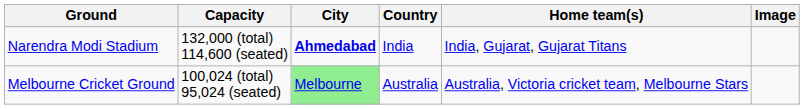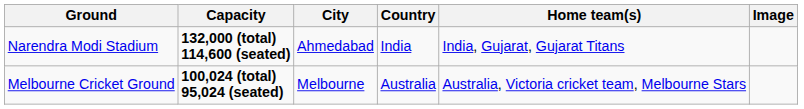(235, 46) normal -> (236, 46) bold
(335, 46) bold -> (336, 46) normal
(231, 84) normal -> (232, 84) bold
(328, 84) lightgreen background -> (331, 84) no background
